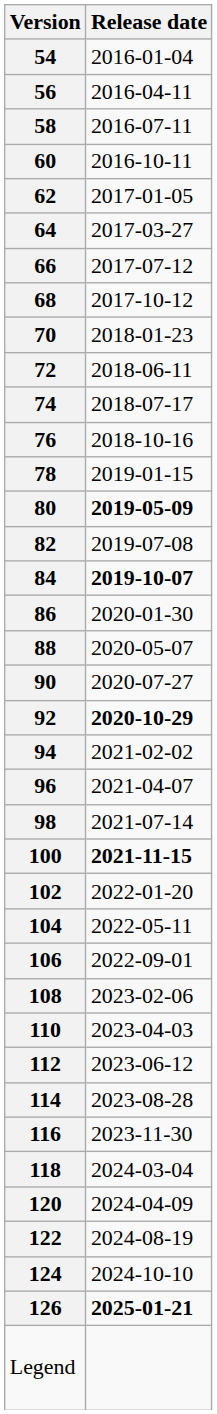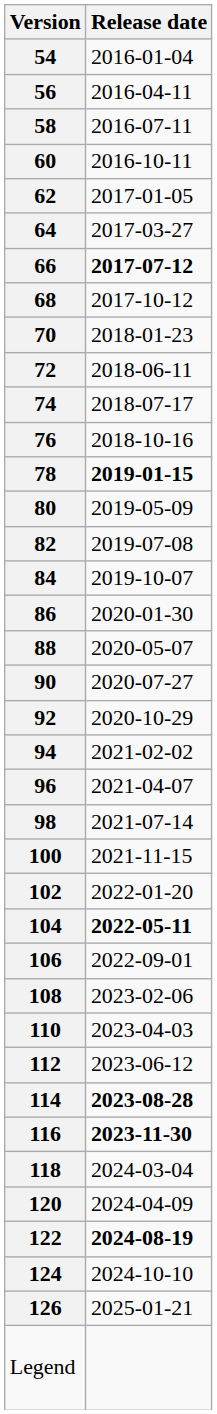(142, 265) normal -> (142, 265) bold
(142, 473) normal -> (142, 473) bold
(142, 508) bold -> (142, 508) normal
(142, 578) bold -> (142, 578) normal
(142, 717) bold -> (142, 717) normal
(141, 856) bold -> (142, 856) normal
(142, 925) normal -> (141, 925) bold
(142, 1099) normal -> (142, 1099) bold
(142, 1134) normal -> (141, 1134) bold
(142, 1238) normal -> (142, 1238) bold
(142, 1308) bold -> (142, 1308) normal
